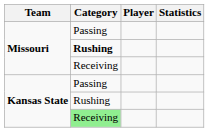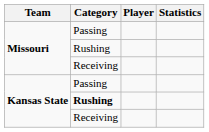(93, 48) bold -> (92, 48) normal
(92, 100) normal -> (93, 100) bold
(96, 118) lightgreen background -> (96, 118) no background
